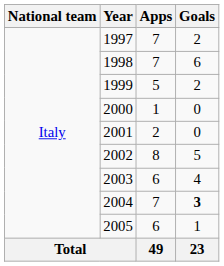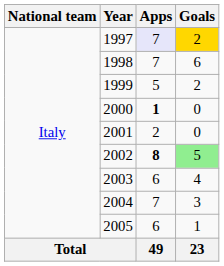(156, 39) no background -> (156, 39) lavender background
(197, 39) no background -> (197, 39) gold background
(156, 109) normal -> (156, 109) bold
(156, 156) normal -> (156, 156) bold
(197, 156) no background -> (197, 156) lightgreen background
(197, 202) bold -> (197, 202) normal
